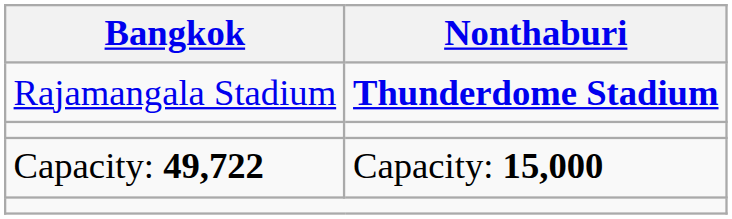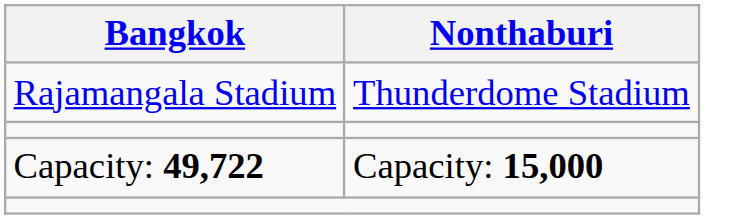(536, 91) bold -> (521, 91) normal
